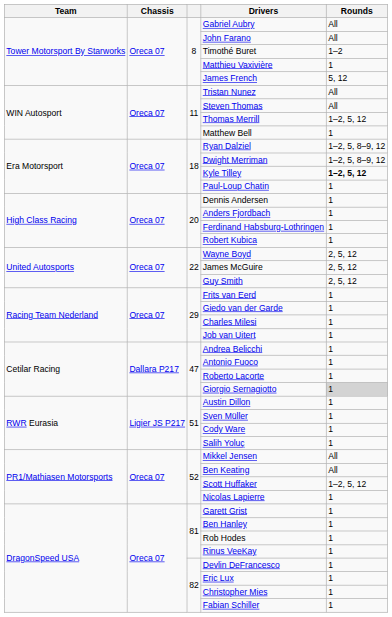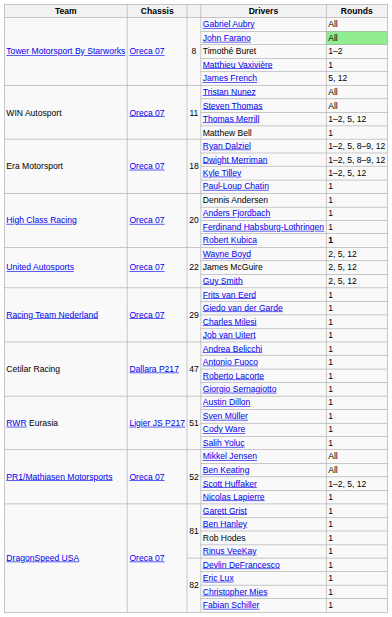(333, 38) no background -> (333, 38) lightgreen background
(347, 173) bold -> (347, 173) normal
(331, 240) normal -> (331, 240) bold
(331, 389) lightgrey background -> (331, 389) no background
